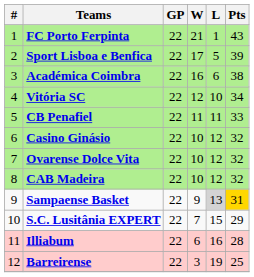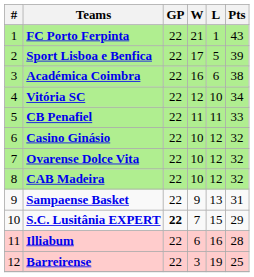(216, 199) lightgrey background -> (216, 199) no background
(237, 199) gold background -> (237, 199) no background
(176, 220) normal -> (176, 220) bold
